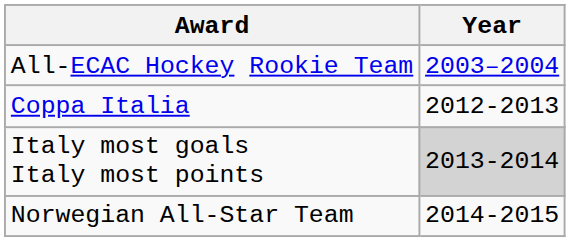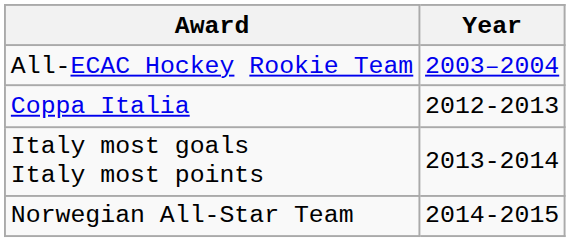(492, 161) lightgrey background -> (492, 161) no background
